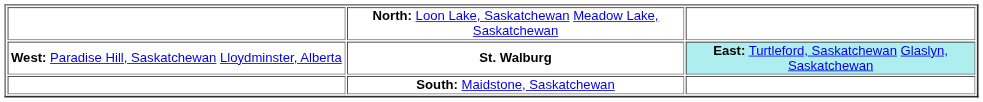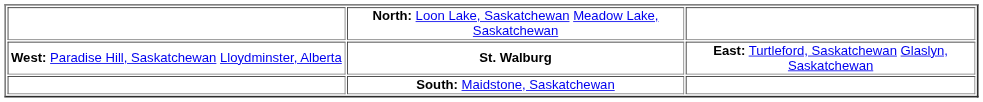(831, 58) paleturquoise background -> (831, 58) no background
